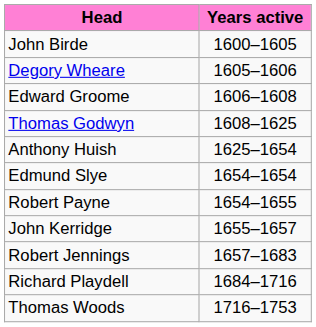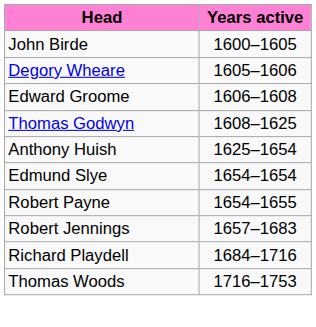- row: (60, 228)
